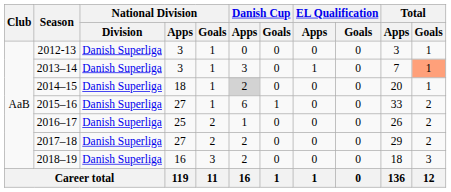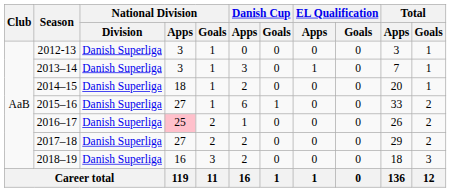(429, 68) lightsalmon background -> (429, 68) no background
(244, 86) lightgrey background -> (244, 86) no background
(180, 123) no background -> (180, 123) pink background
